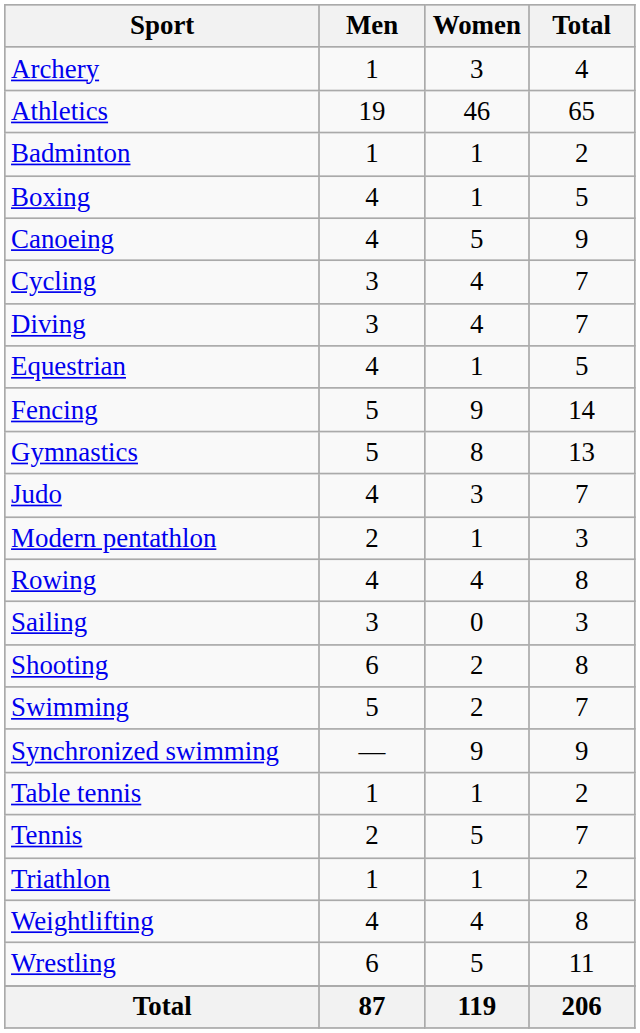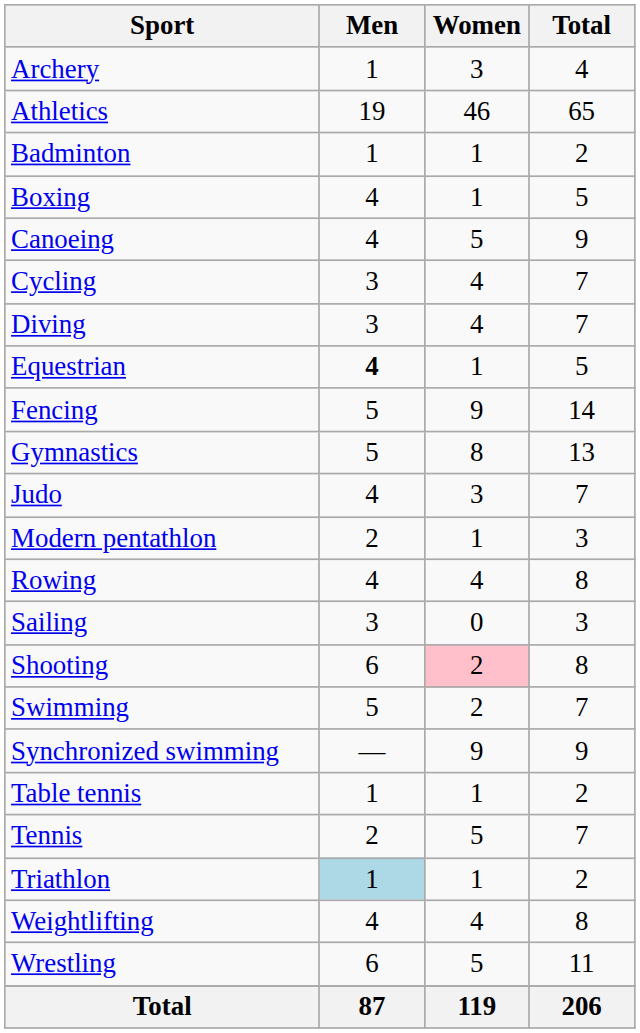(372, 366) normal -> (372, 366) bold
(477, 665) no background -> (477, 665) pink background
(372, 878) no background -> (372, 878) lightblue background
